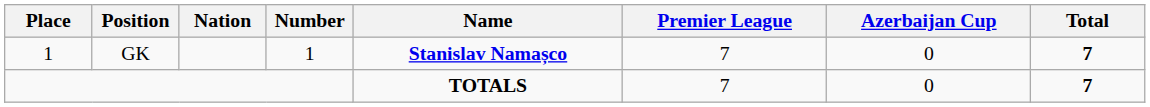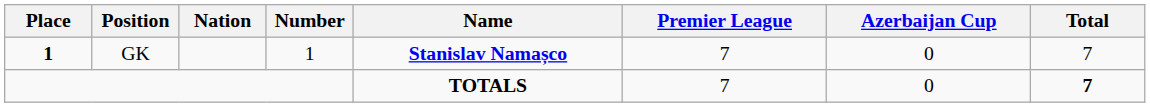(48, 53) normal -> (48, 53) bold
(1088, 53) bold -> (1088, 53) normal
